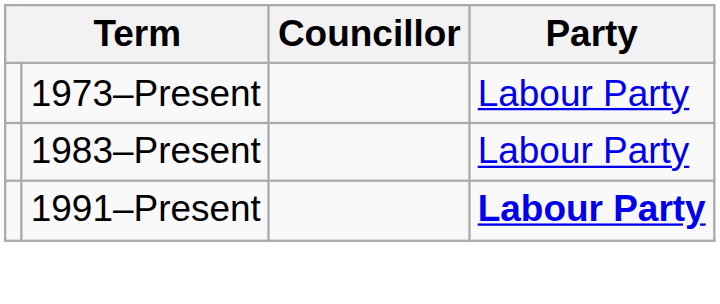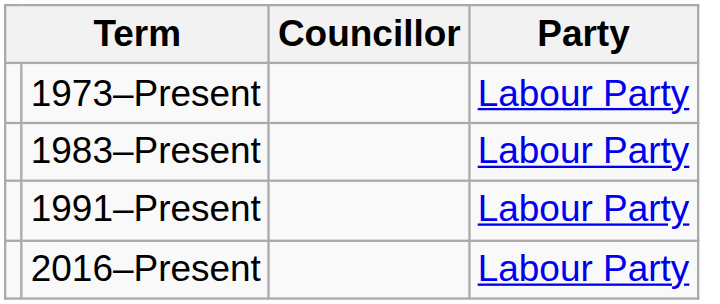(592, 209) bold -> (584, 209) normal
+ row: (146, 268)
